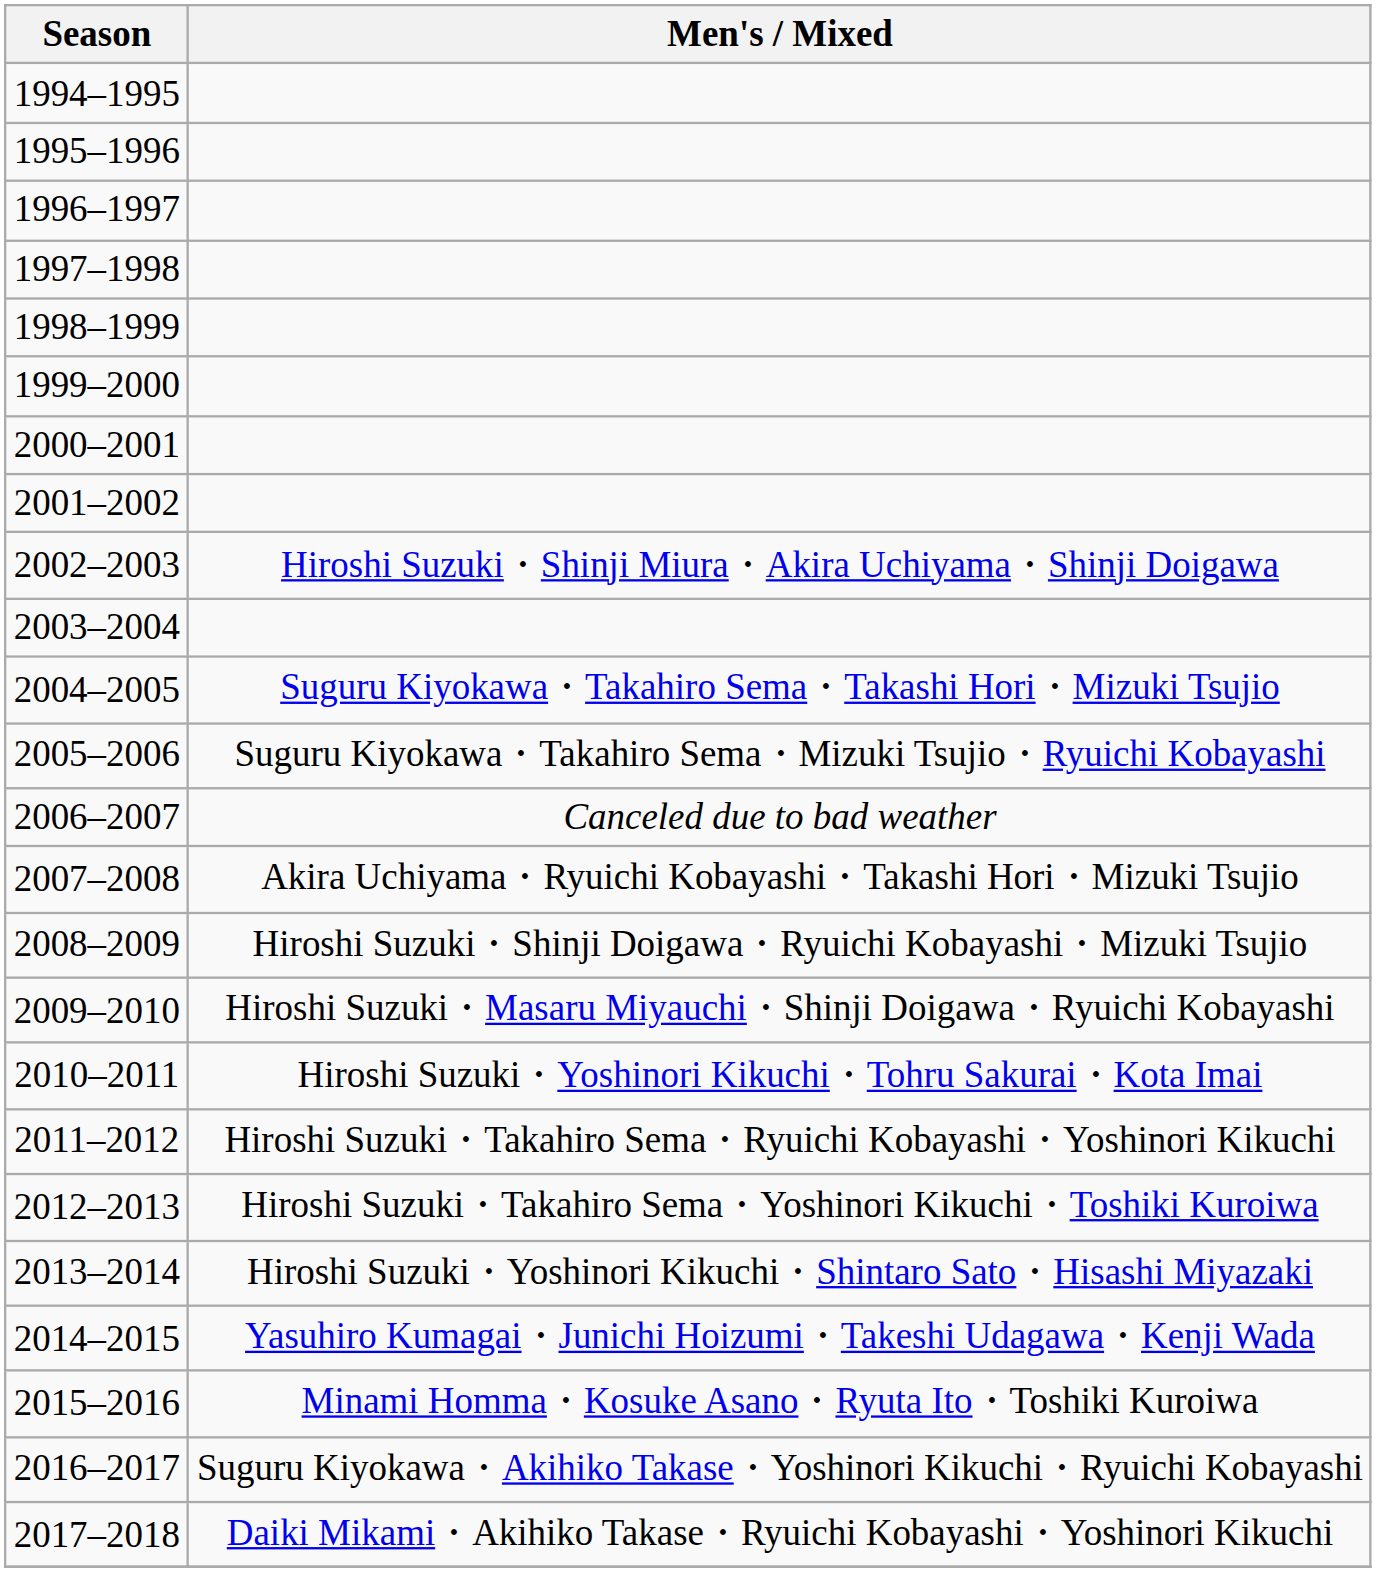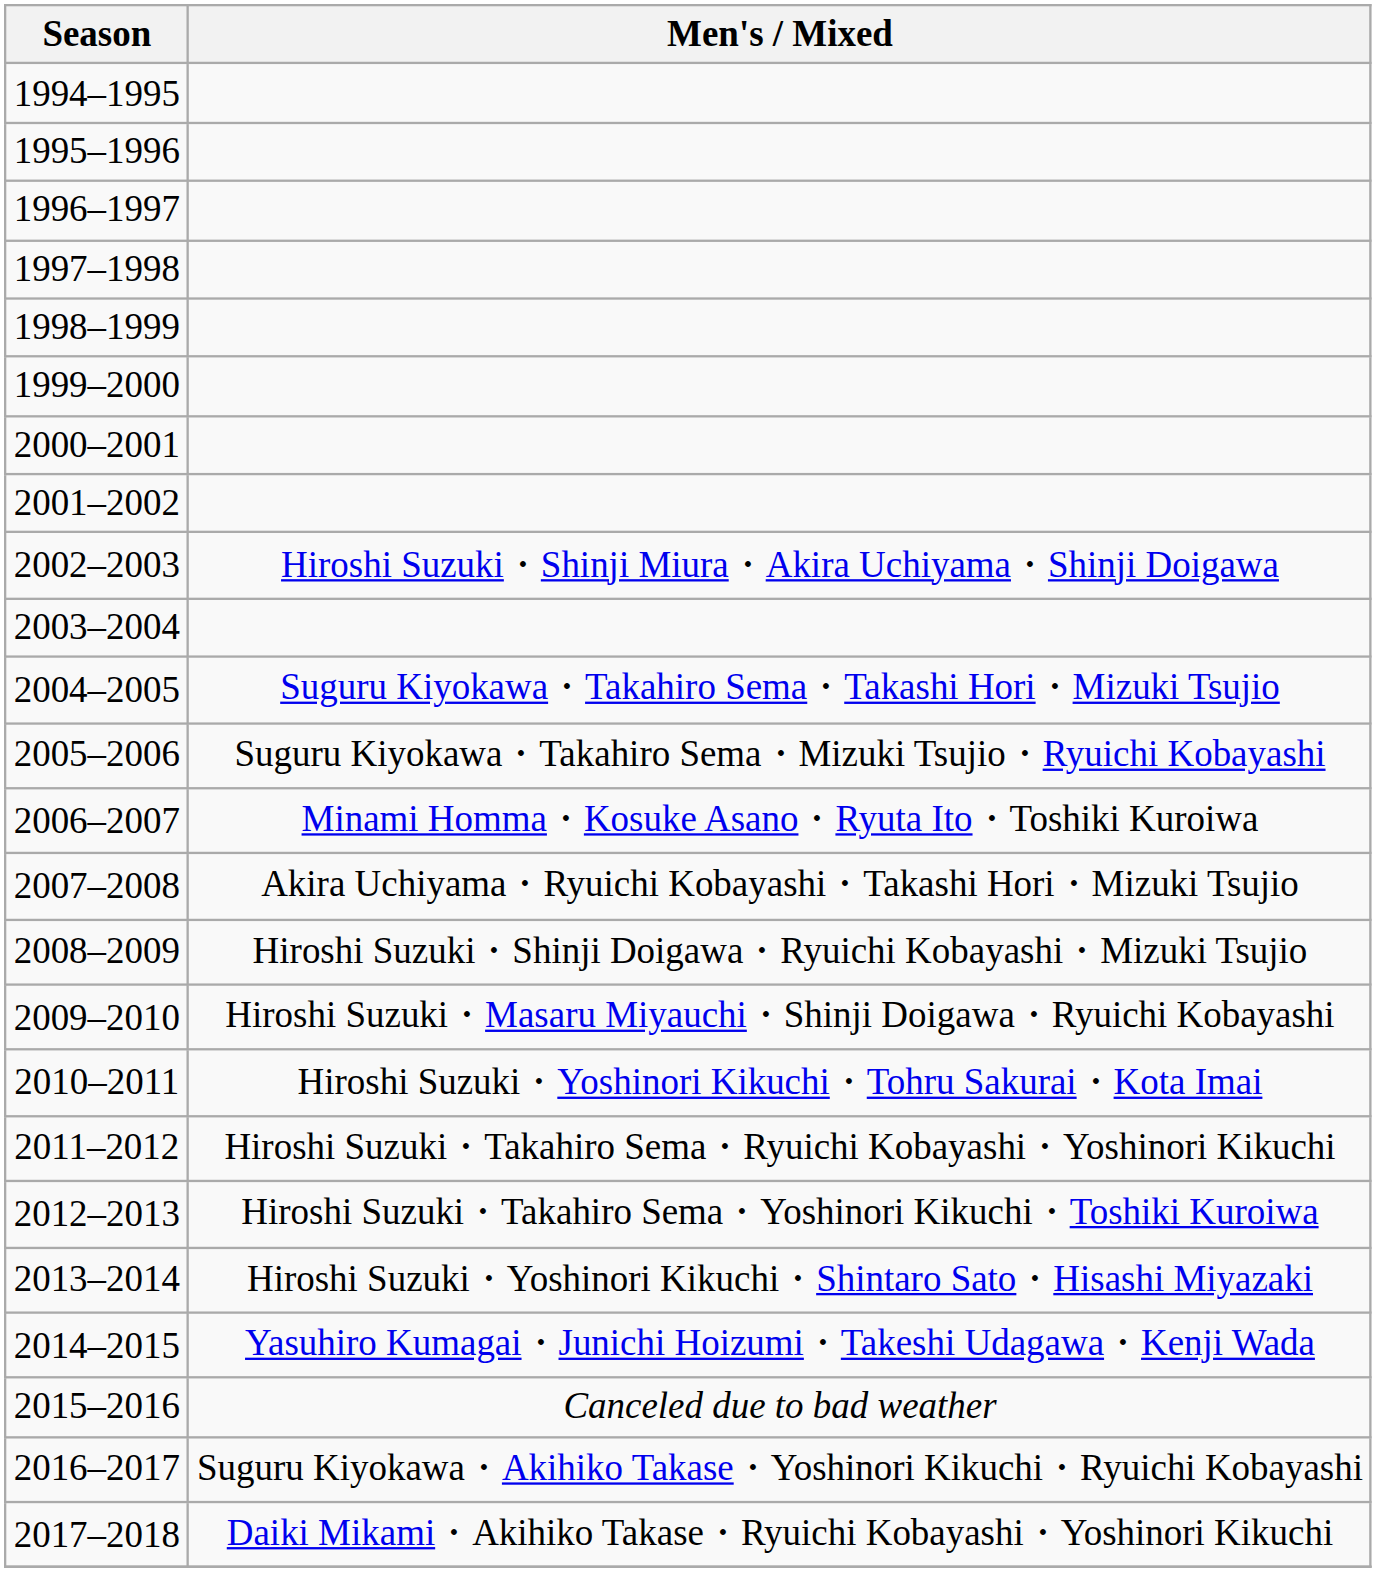(780, 816) Canceled due to bad weather -> (780, 818) Minami Homma・Kosuke Asano・Ryuta Ito・Toshiki Kuroiwa
(780, 1401) Minami Homma・Kosuke Asano・Ryuta Ito・Toshiki Kuroiwa -> (780, 1406) Canceled due to bad weather
